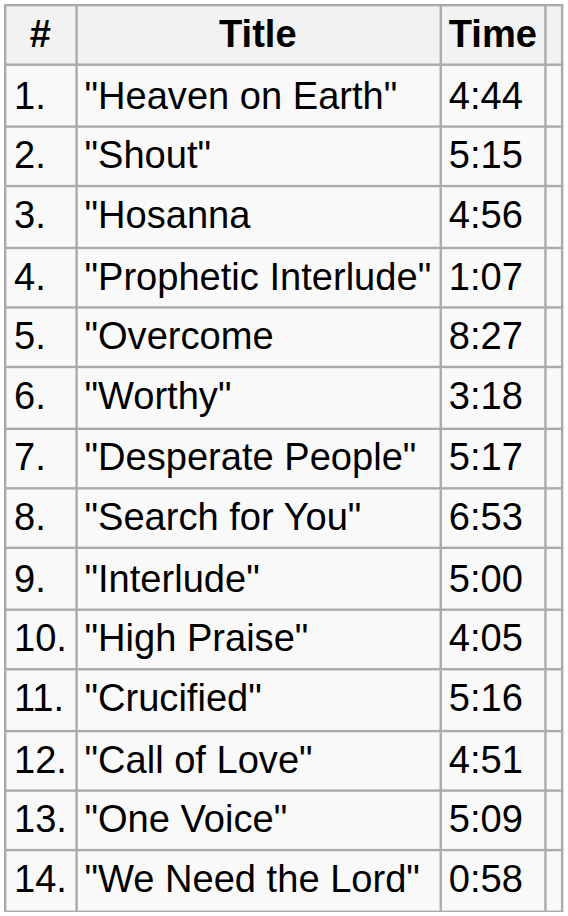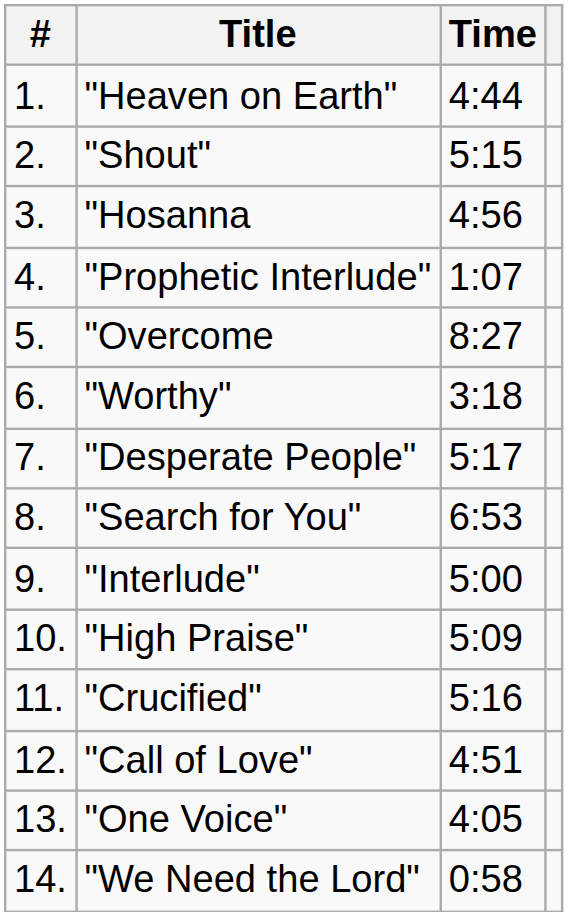(486, 638) 4:05 -> (486, 638) 5:09
(486, 819) 5:09 -> (486, 819) 4:05
